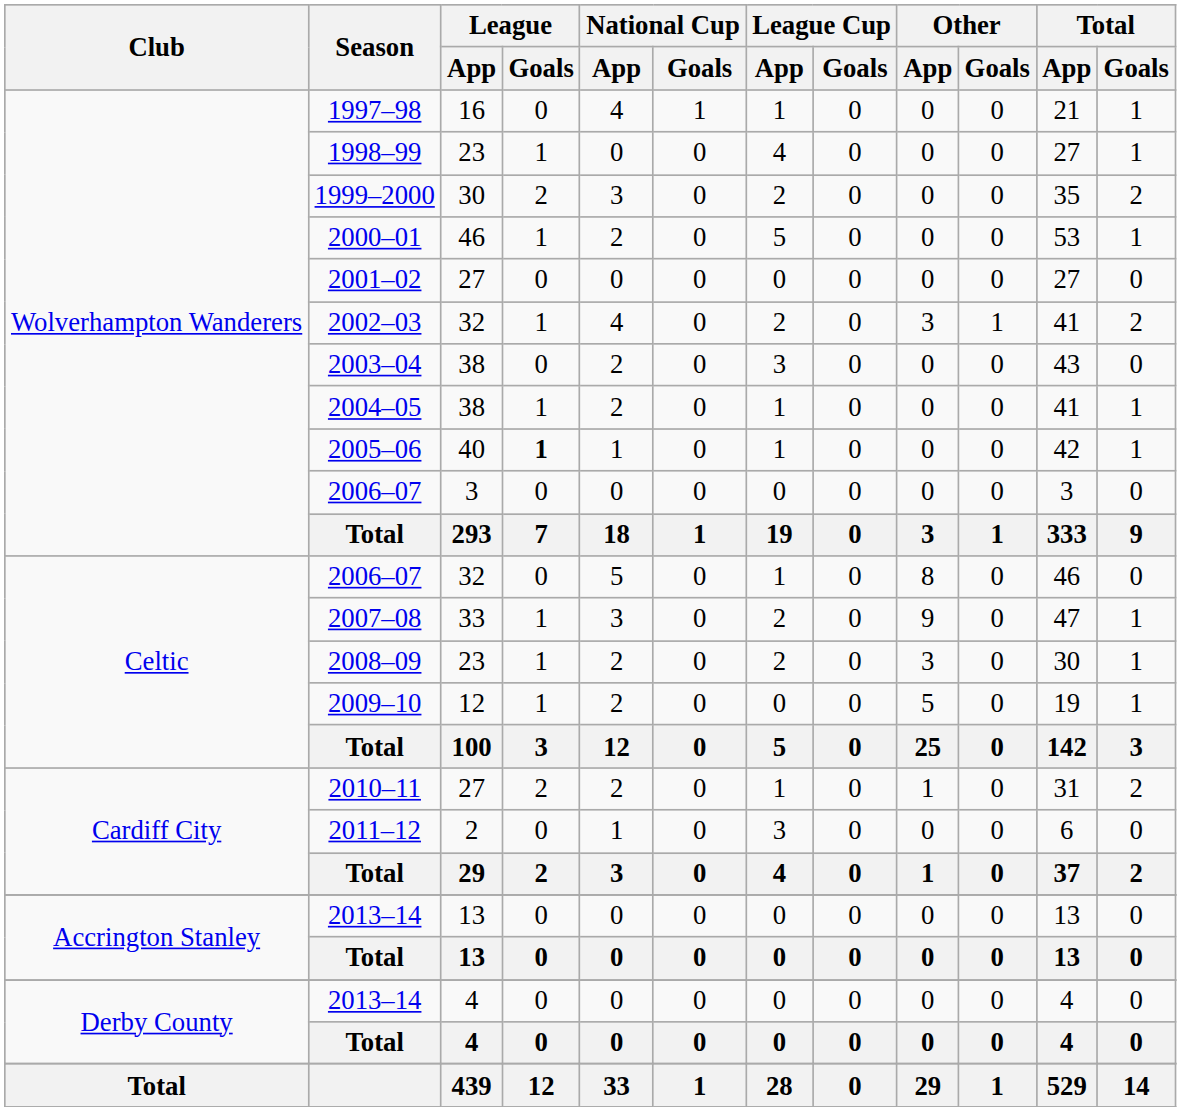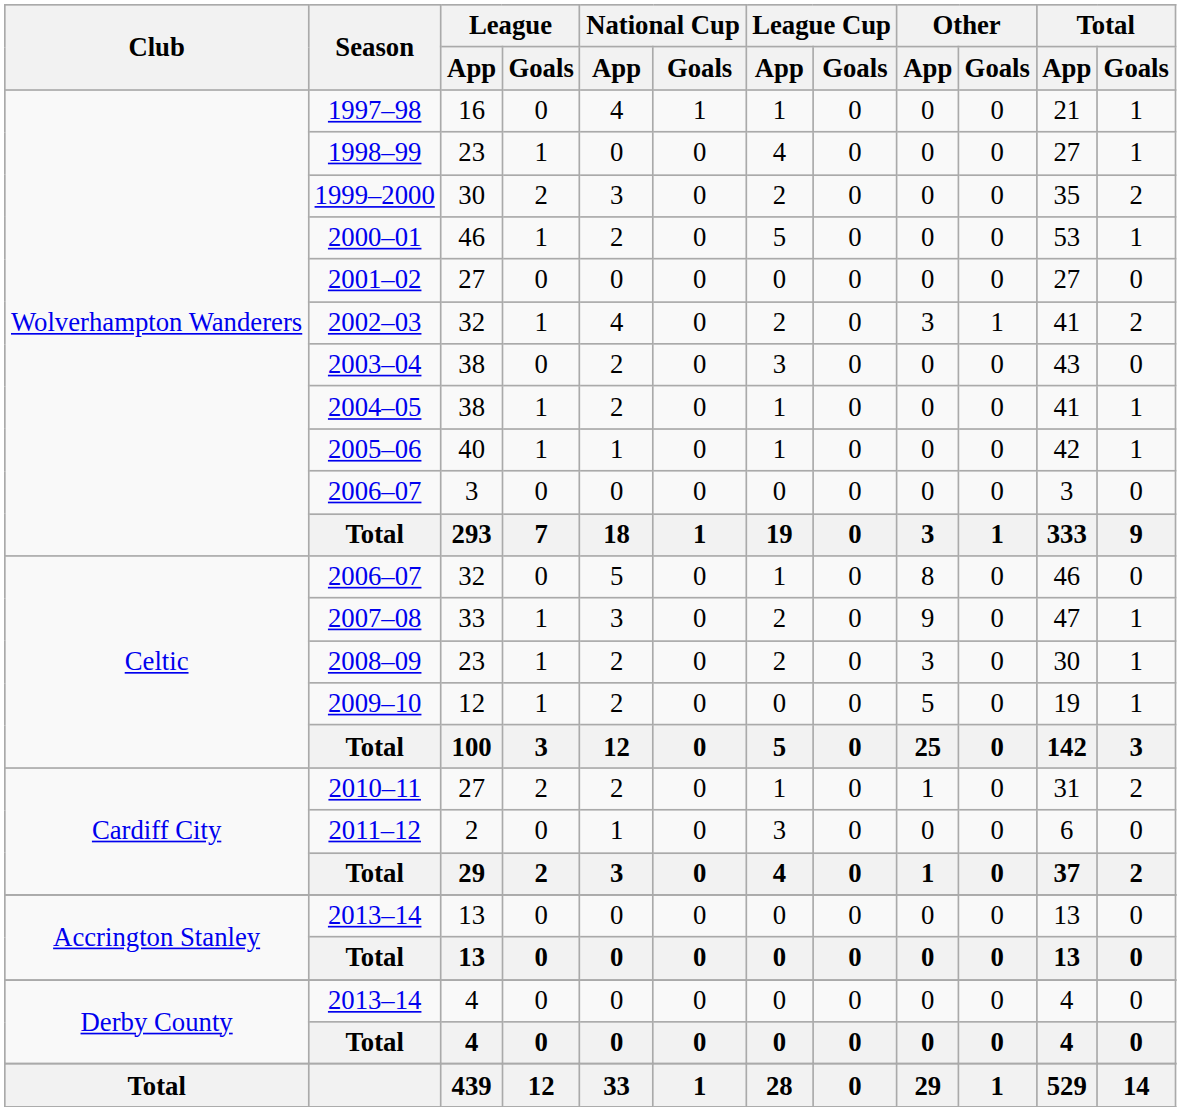(541, 449) bold -> (541, 449) normal
